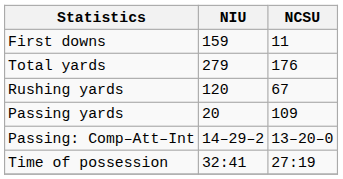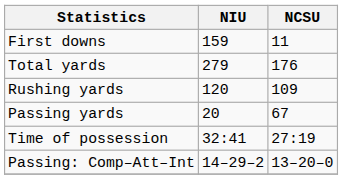(280, 90) 67 -> (285, 90) 109
(285, 114) 109 -> (280, 114) 67
rows swapped: (101, 138) <-> (88, 162)
